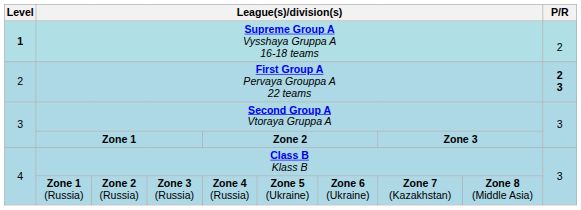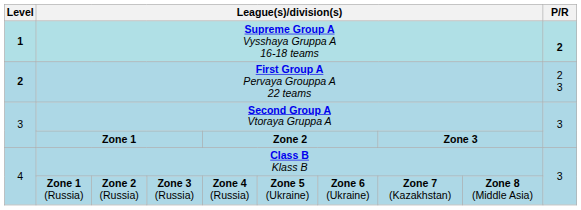(560, 47) normal -> (560, 47) bold
(20, 82) normal -> (20, 82) bold
(560, 82) bold -> (560, 82) normal
